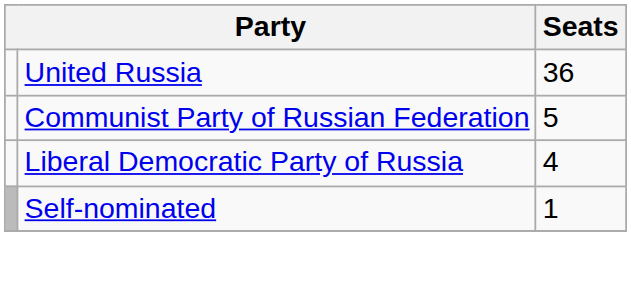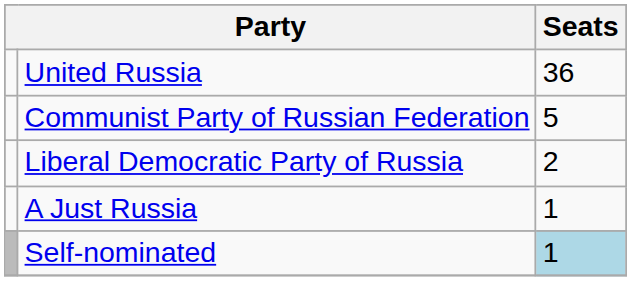(551, 162) 4 -> (551, 162) 2
+ row: (111, 207)
(551, 207) no background -> (551, 252) lightblue background
